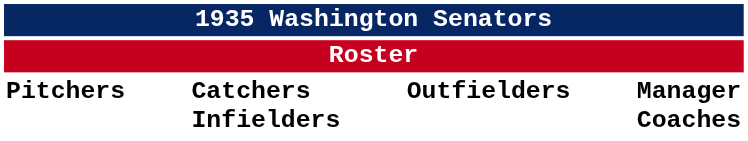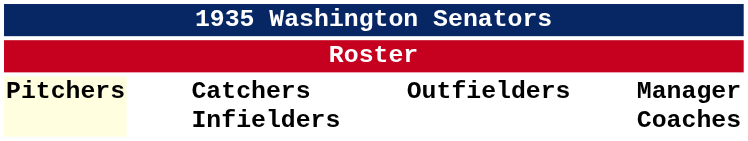(66, 92) no background -> (66, 92) lightyellow background
